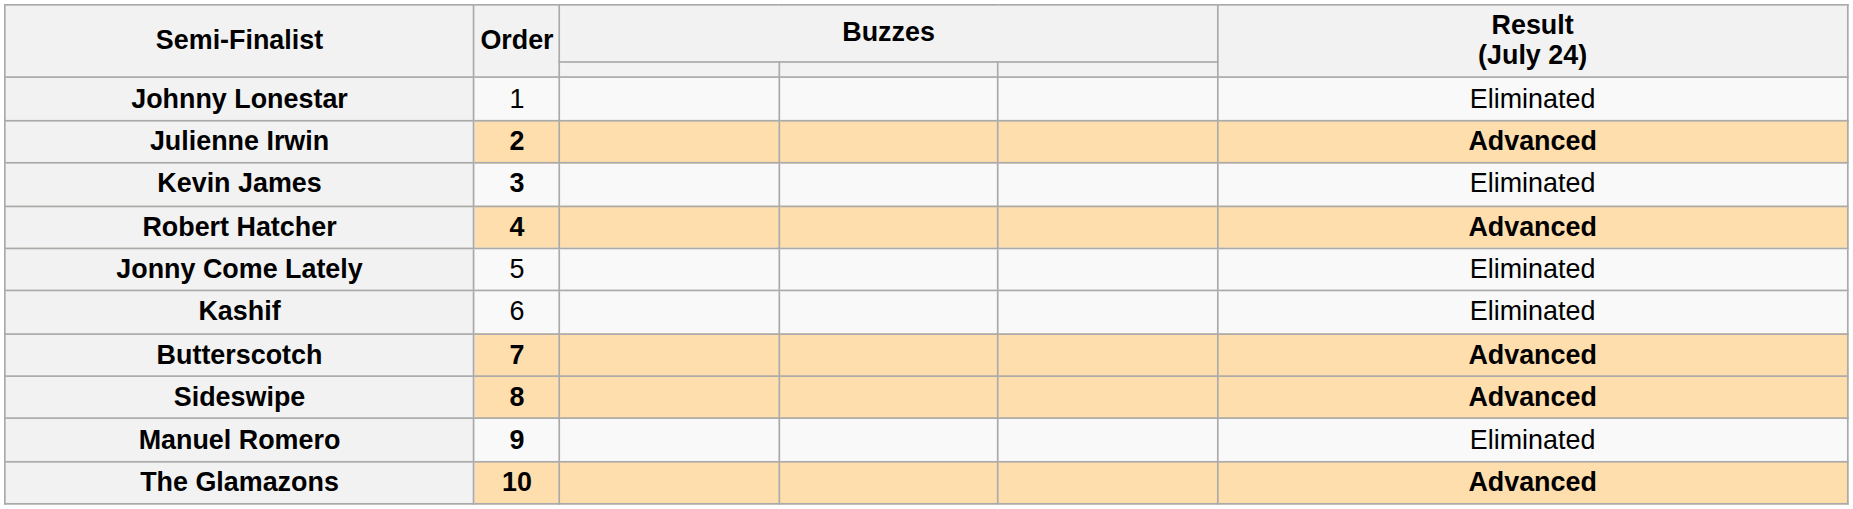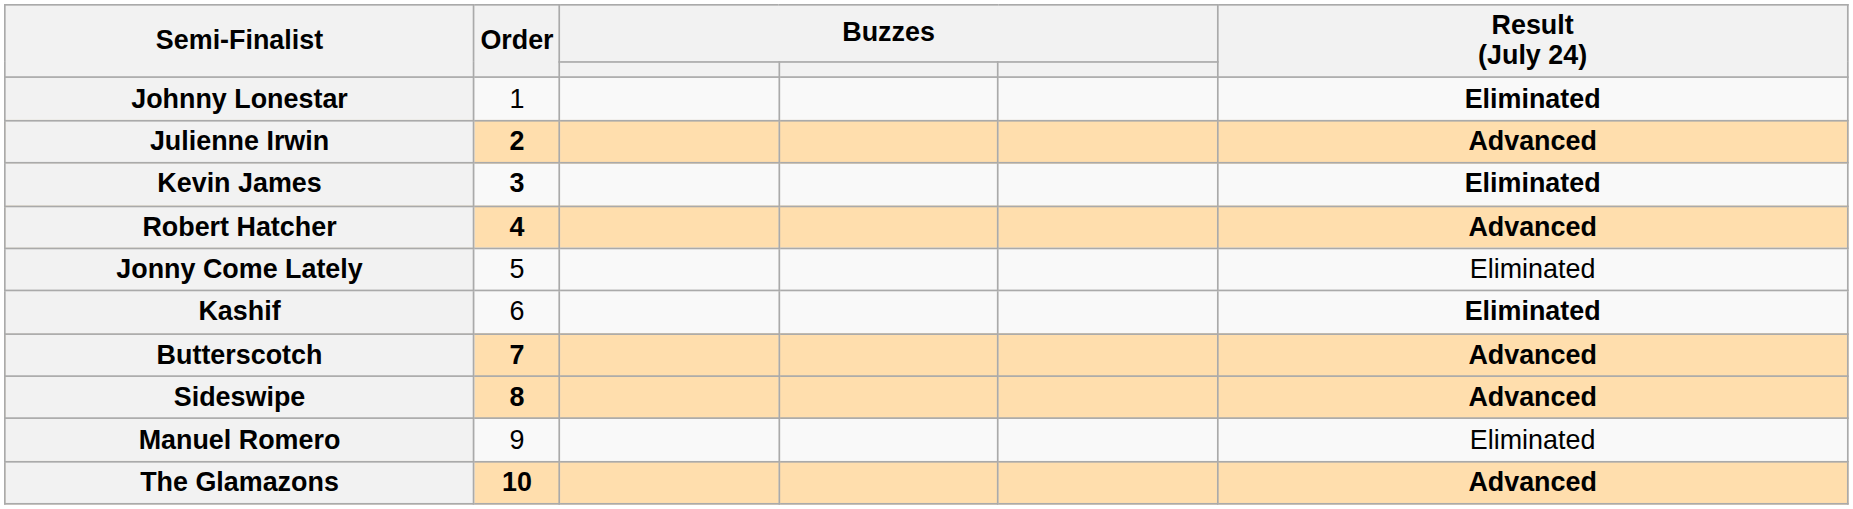(1533, 98) normal -> (1533, 98) bold
(1533, 183) normal -> (1533, 183) bold
(1533, 311) normal -> (1533, 311) bold
(517, 439) bold -> (517, 439) normal
